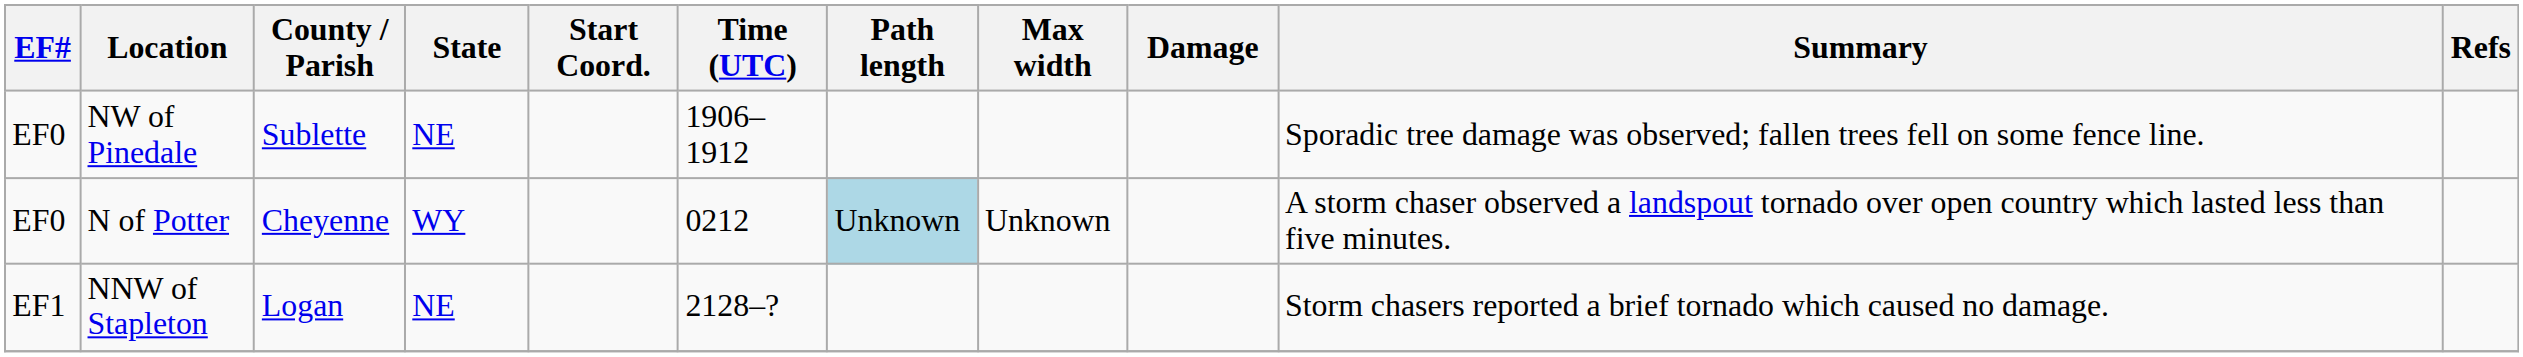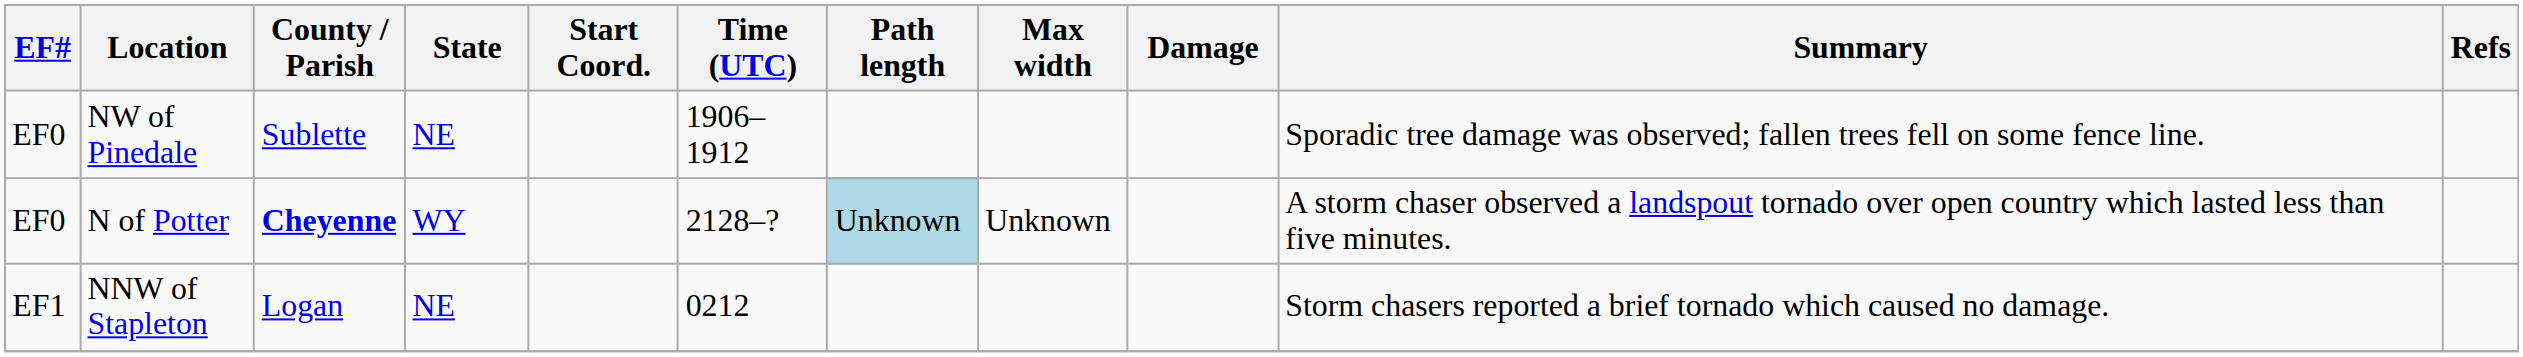(326, 220) normal -> (329, 220) bold
(717, 220) 0212 -> (733, 220) 2128–?
(732, 306) 2128–? -> (718, 306) 0212
